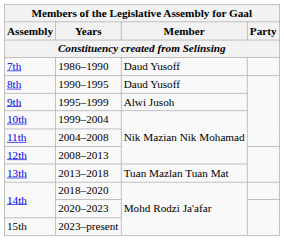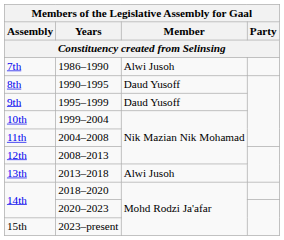(152, 66) Daud Yusoff -> (149, 66) Alwi Jusoh
(149, 102) Alwi Jusoh -> (152, 102) Daud Yusoff
(176, 173) Tuan Mazlan Tuan Mat -> (149, 173) Alwi Jusoh
